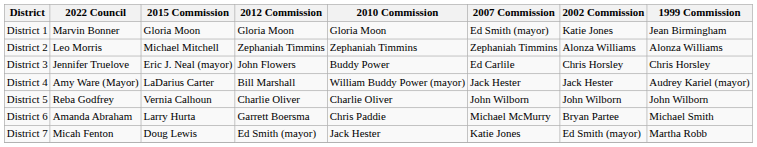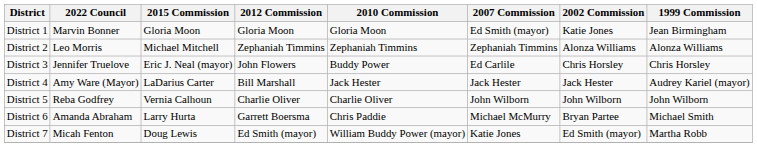(397, 82) William Buddy Power (mayor) -> (355, 82) Jack Hester
(355, 133) Jack Hester -> (397, 133) William Buddy Power (mayor)
